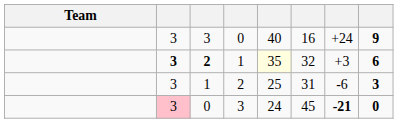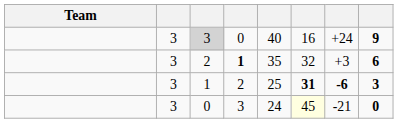(207, 38) no background -> (207, 38) lightgrey background
(173, 61) bold -> (173, 61) normal
(207, 61) bold -> (207, 61) normal
(241, 61) normal -> (241, 61) bold
(275, 61) lightyellow background -> (275, 61) no background
(308, 84) normal -> (308, 84) bold
(342, 84) normal -> (342, 84) bold
(173, 107) pink background -> (173, 107) no background
(308, 107) no background -> (308, 107) lightyellow background
(342, 107) bold -> (342, 107) normal
